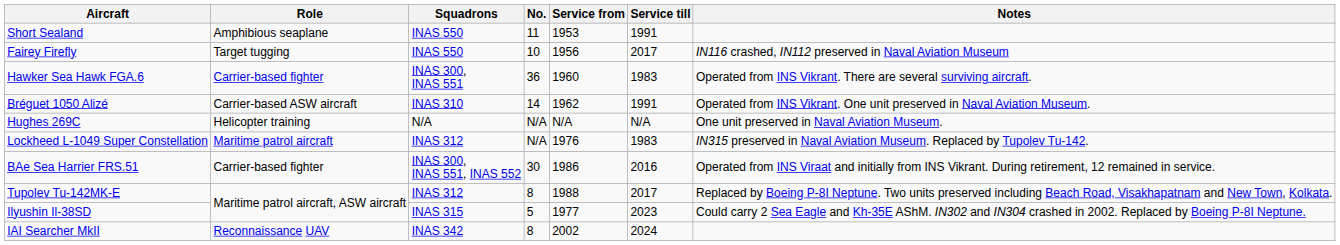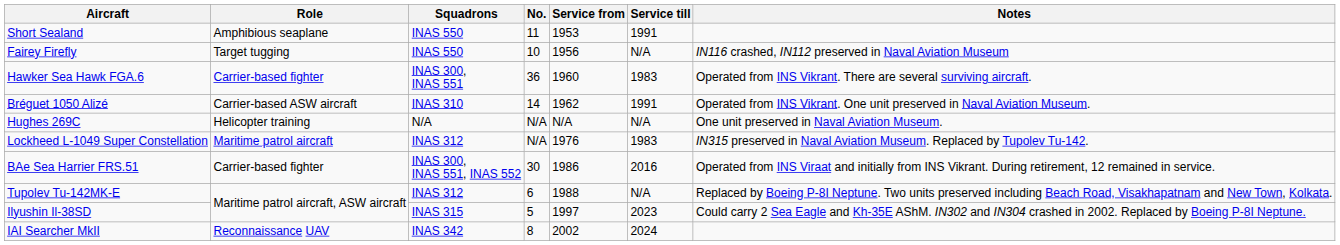(644, 52) 2017 -> (640, 52) N/A
(530, 193) 8 -> (530, 193) 6
(644, 193) 2017 -> (640, 193) N/A
(566, 212) 1977 -> (566, 212) 1997
